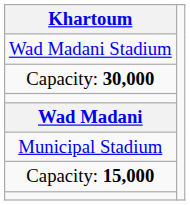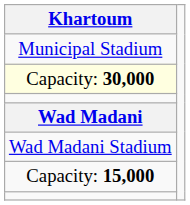(90, 49) Wad Madani Stadium -> (90, 49) Municipal Stadium
(90, 78) no background -> (90, 78) lightyellow background
(90, 146) Municipal Stadium -> (90, 146) Wad Madani Stadium
